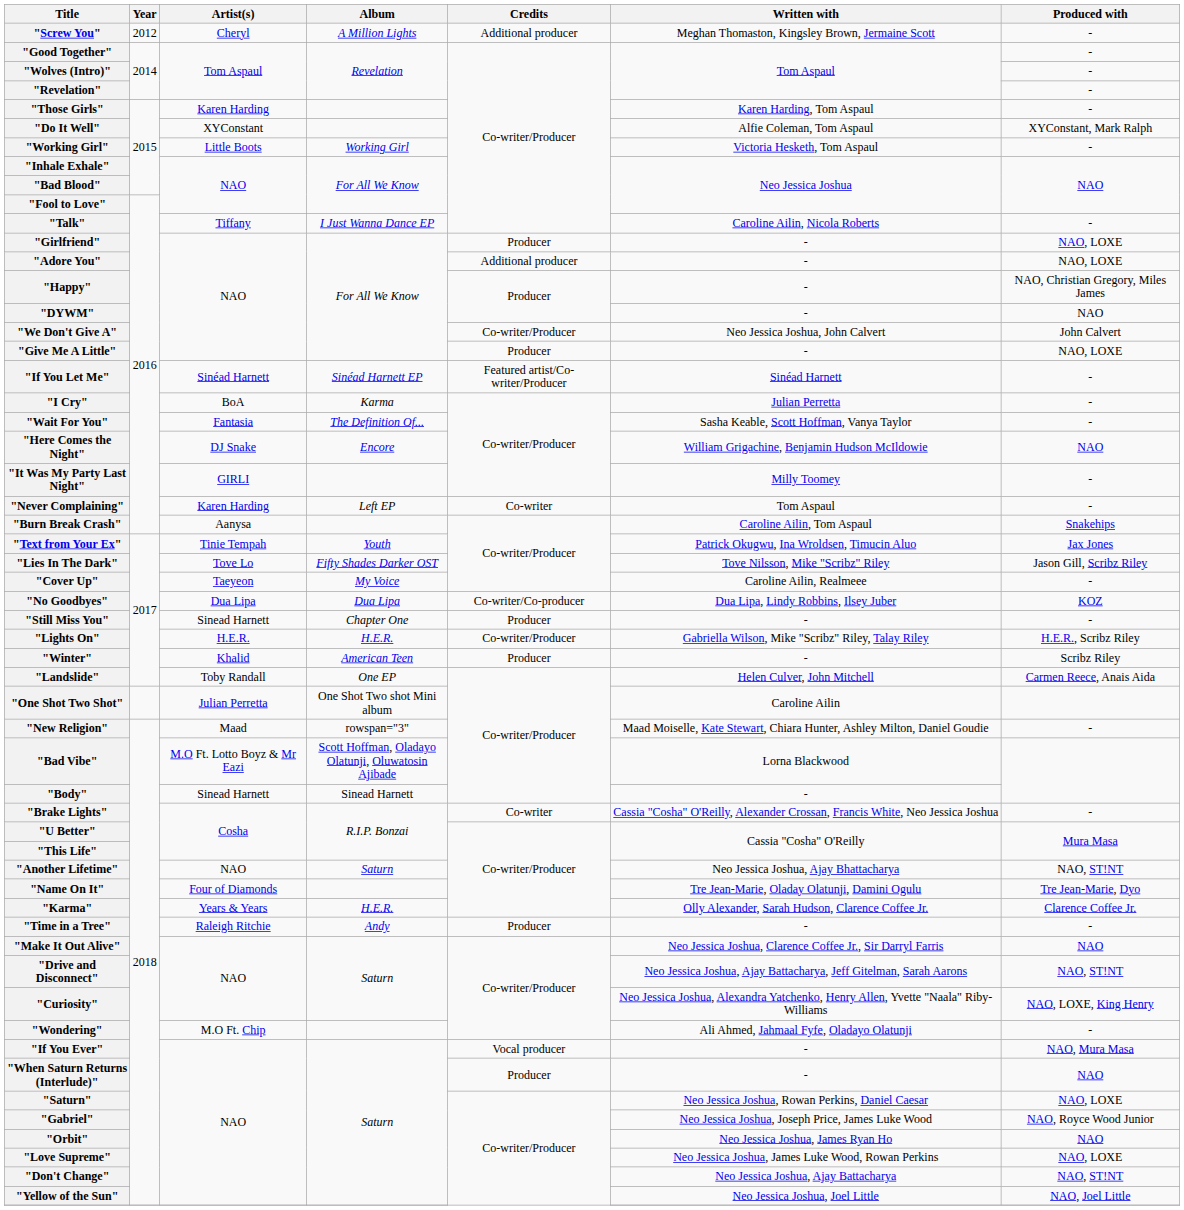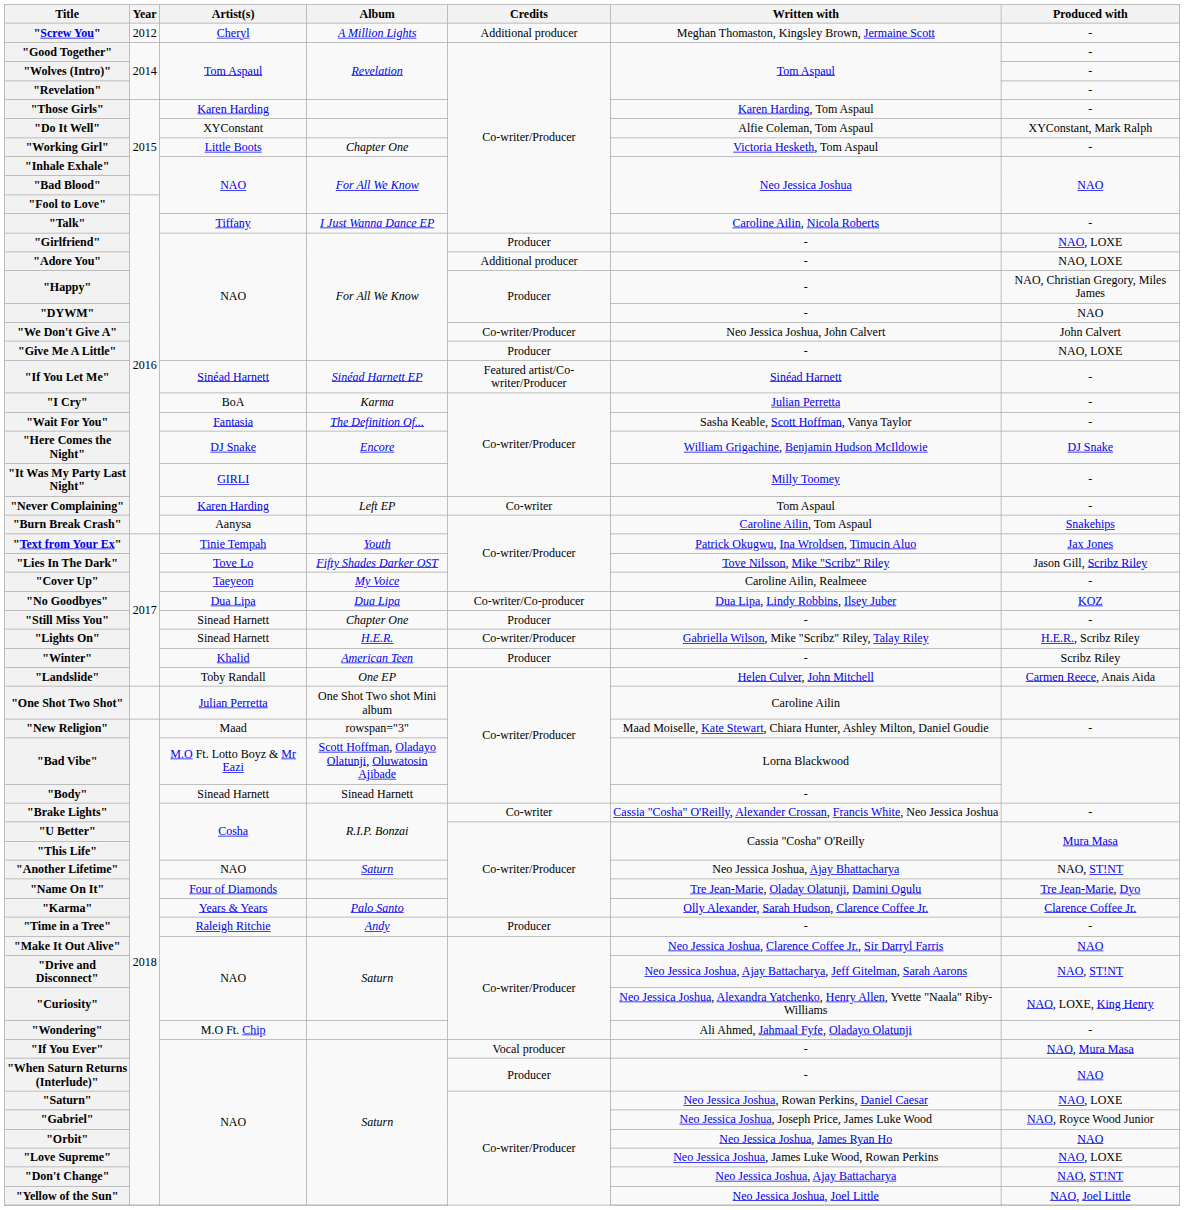(377, 147) Working Girl -> (377, 147) Chapter One
(1090, 447) NAO -> (1090, 447) DJ Snake
(233, 638) H.E.R. -> (233, 638) Sinead Harnett
(377, 907) H.E.R. -> (377, 907) Palo Santo
